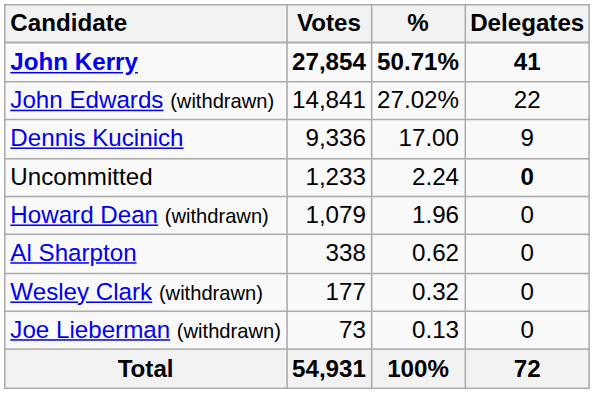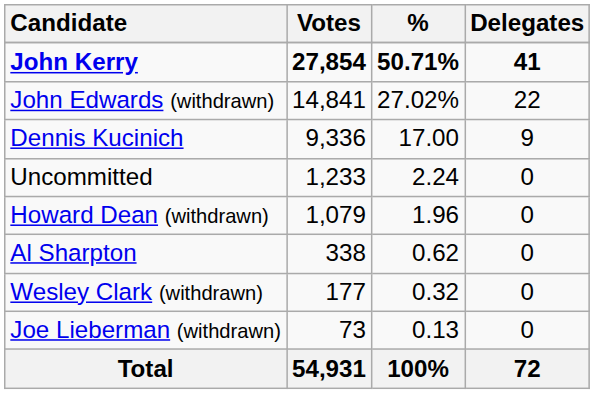(527, 176) bold -> (527, 176) normal
